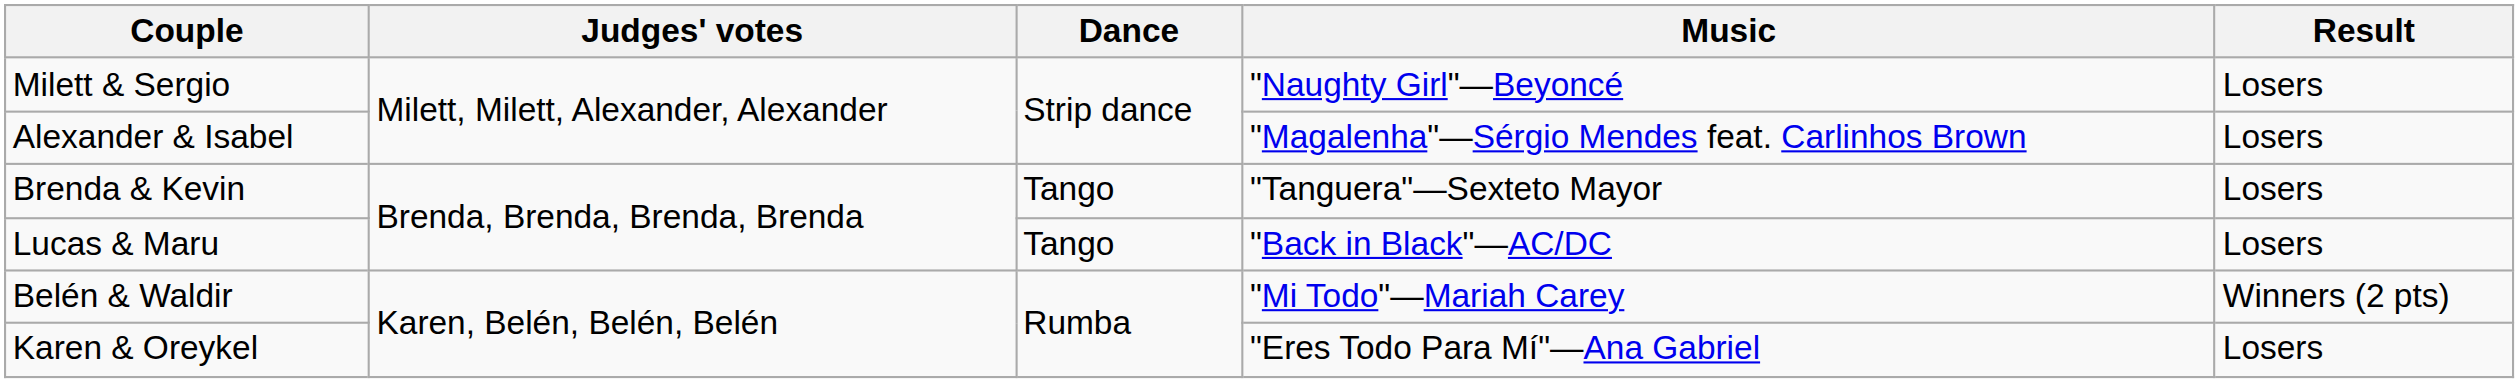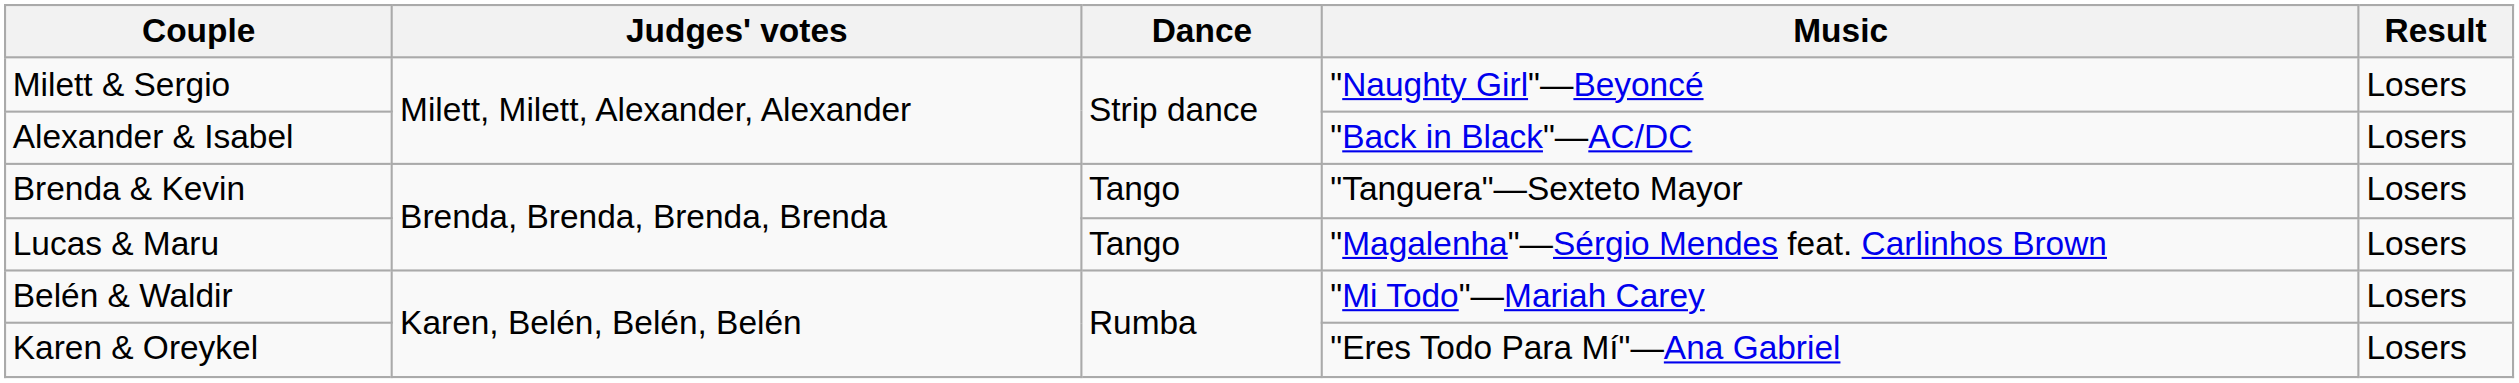(1638, 137) "Magalenha"—Sérgio Mendes feat. Carlinhos Brown -> (1511, 137) "Back in Black"—AC/DC
(1431, 243) "Back in Black"—AC/DC -> (1719, 243) "Magalenha"—Sérgio Mendes feat. Carlinhos Brown
(2336, 296) Winners (2 pts) -> (2417, 296) Losers
